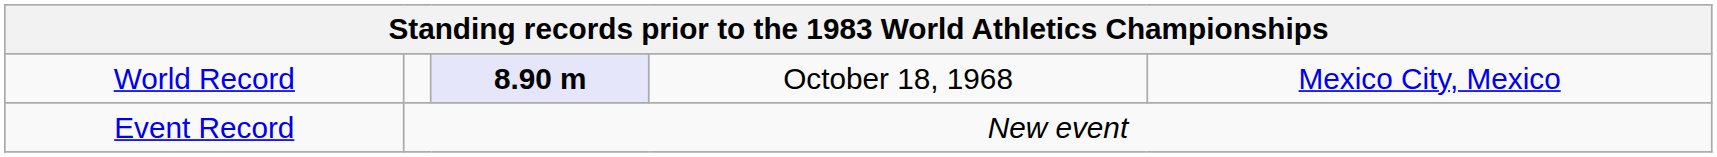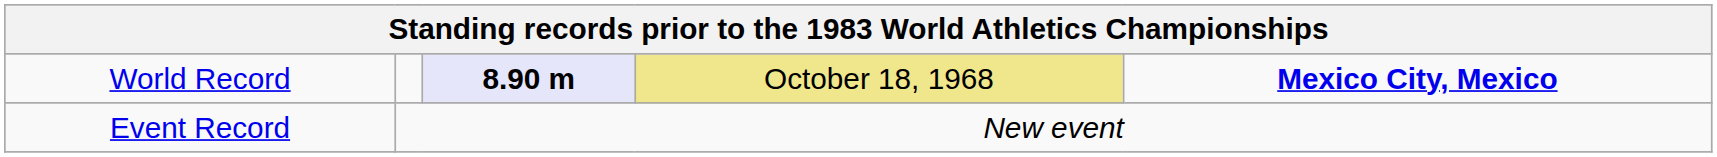(898, 77) no background -> (879, 77) khaki background
(1430, 77) normal -> (1417, 77) bold
